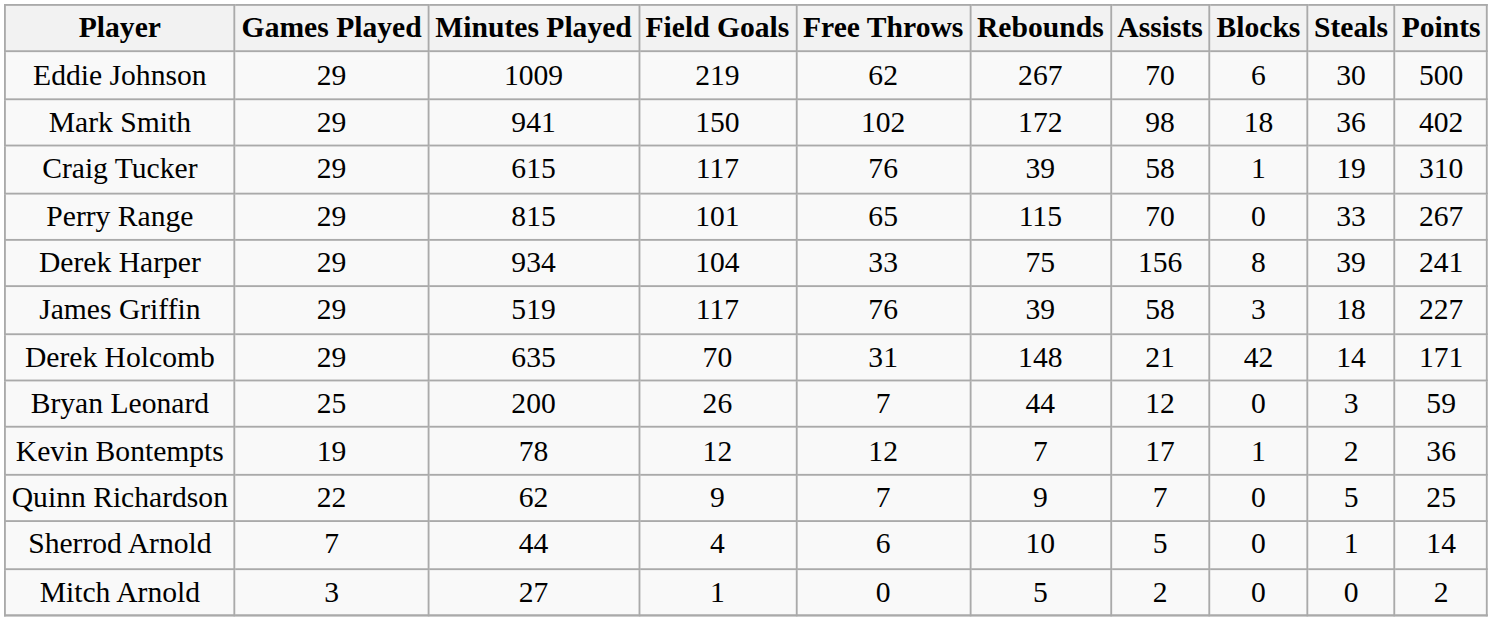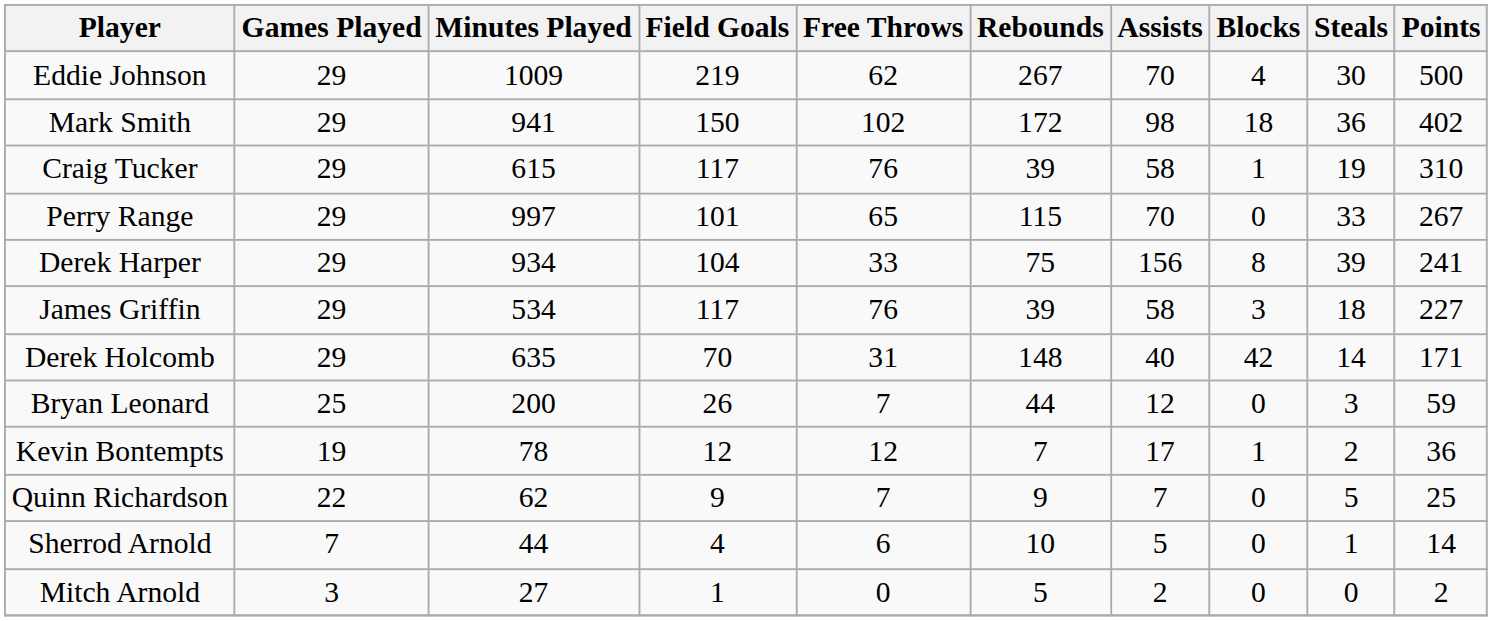(1258, 74) 6 -> (1258, 74) 4
(534, 215) 815 -> (534, 215) 997
(534, 309) 519 -> (534, 309) 534
(1160, 356) 21 -> (1160, 356) 40
